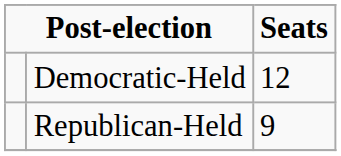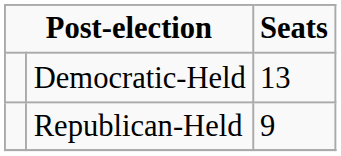(275, 77) 12 -> (275, 77) 13
